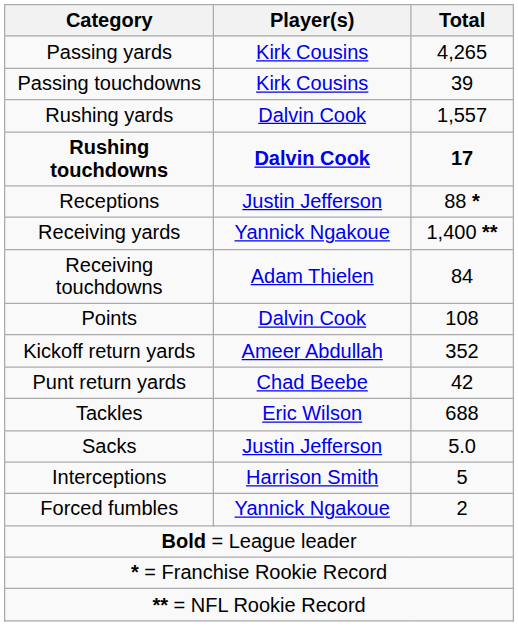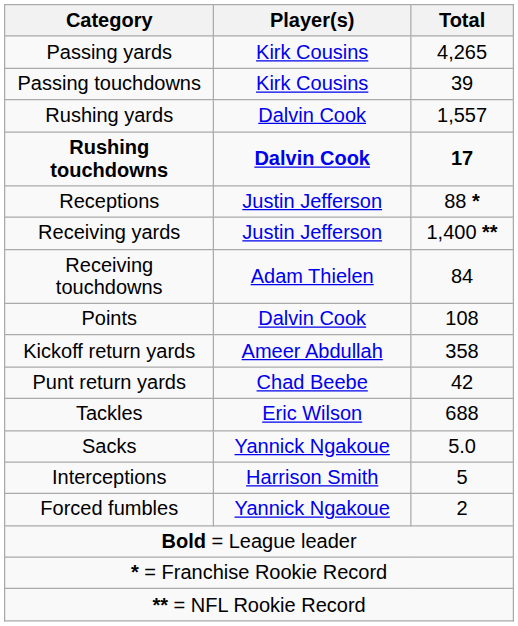(312, 233) Yannick Ngakoue -> (312, 233) Justin Jefferson
(462, 350) 352 -> (462, 350) 358
(312, 445) Justin Jefferson -> (312, 445) Yannick Ngakoue
